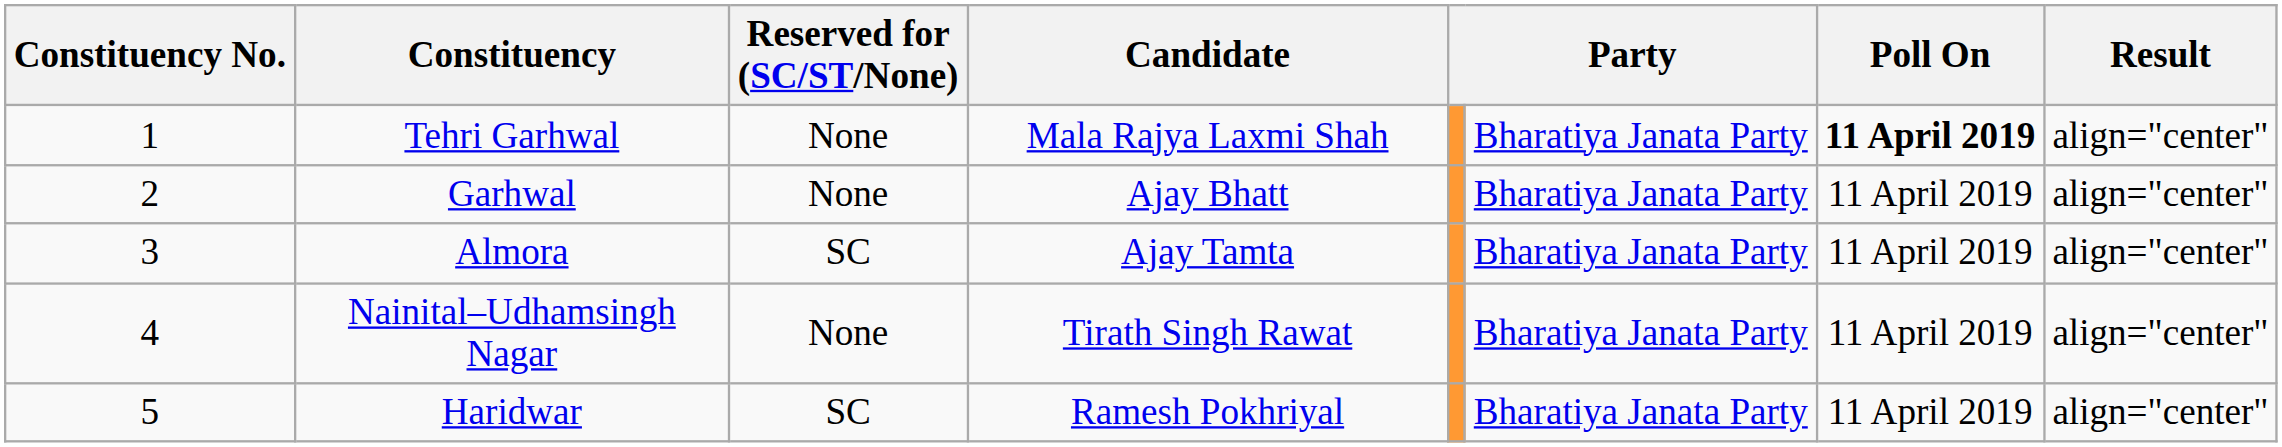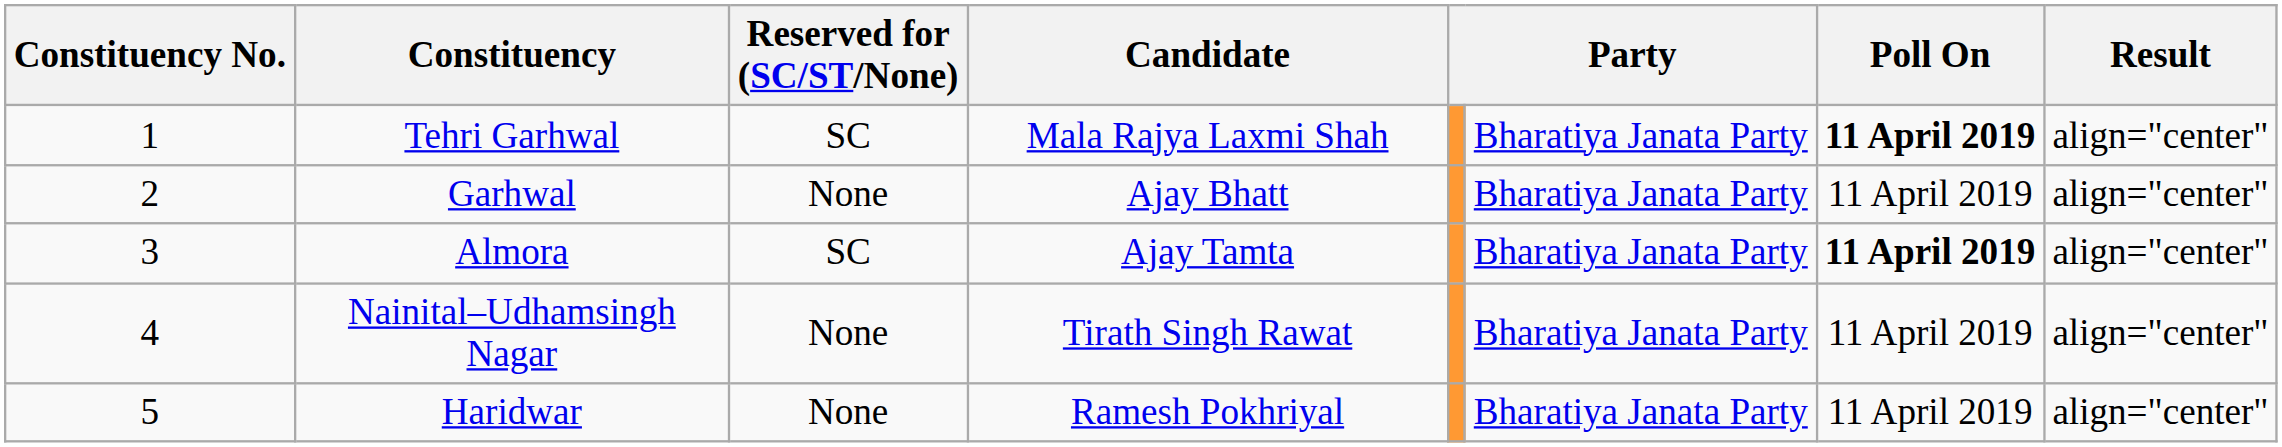(848, 134) None -> (848, 134) SC
(1930, 252) normal -> (1930, 252) bold
(848, 411) SC -> (848, 411) None
